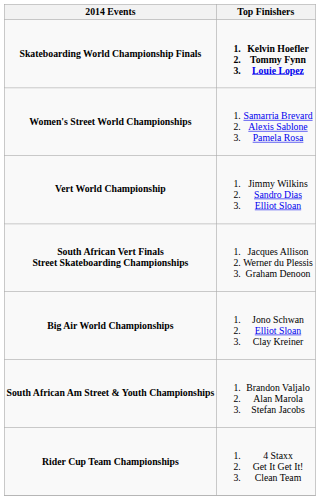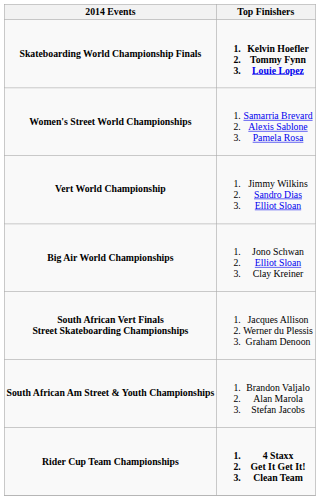rows swapped: (110, 257) <-> (110, 325)
(266, 467) normal -> (266, 467) bold
